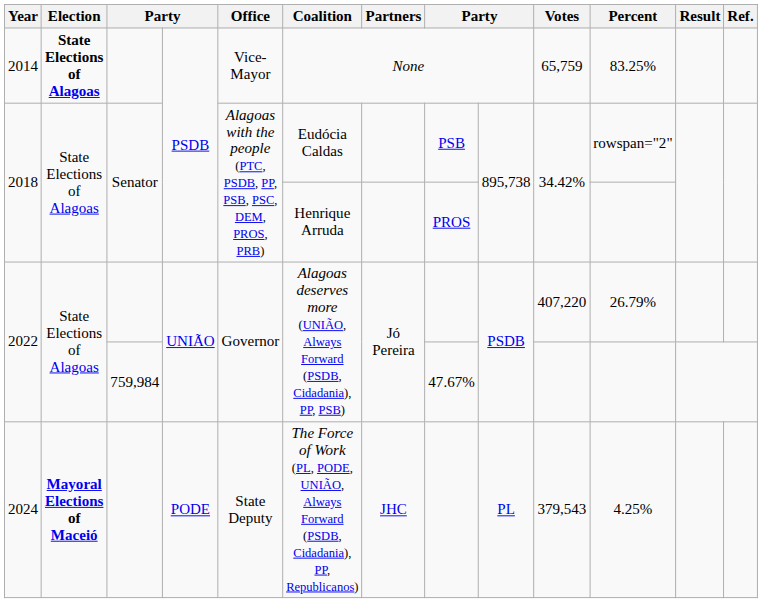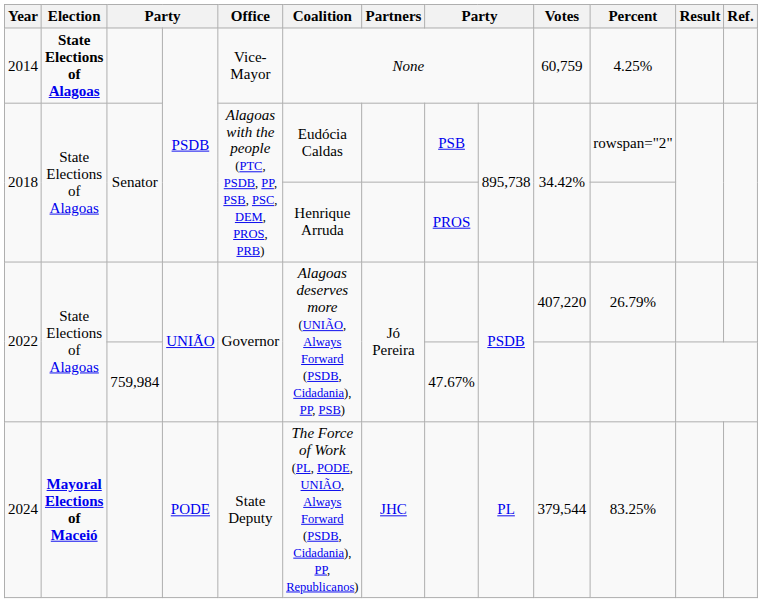(562, 65) 65,759 -> (562, 65) 60,759
(633, 65) 83.25% -> (633, 65) 4.25%
(562, 509) 379,543 -> (562, 509) 379,544
(633, 509) 4.25% -> (633, 509) 83.25%
